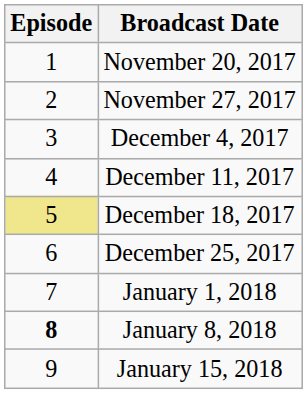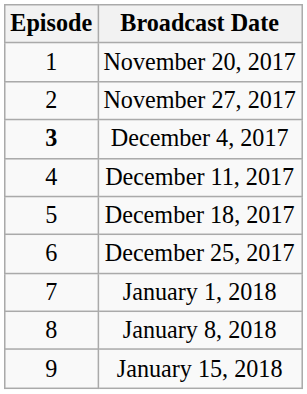(51, 138) normal -> (51, 138) bold
(51, 215) khaki background -> (51, 215) no background
(51, 330) bold -> (51, 330) normal
